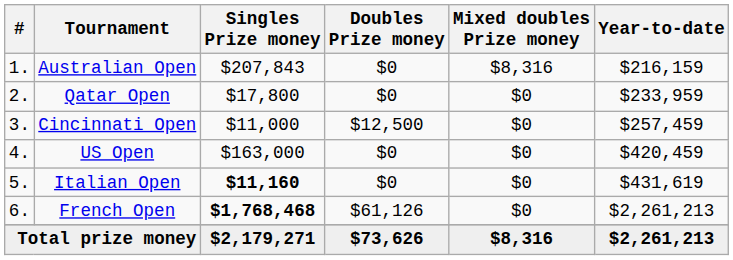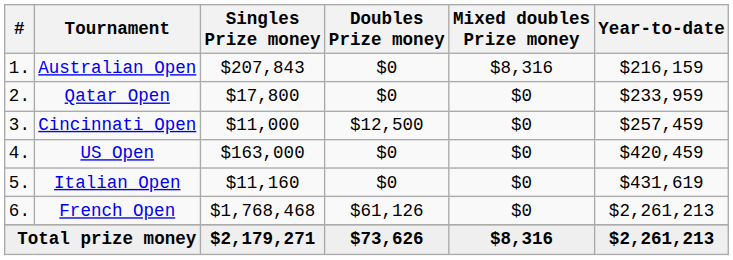(263, 182) bold -> (263, 182) normal
(263, 211) bold -> (263, 211) normal
